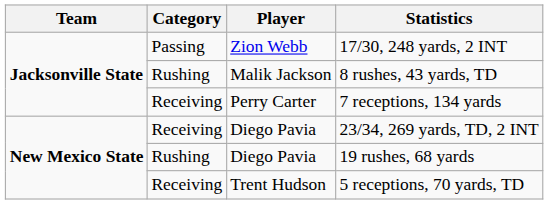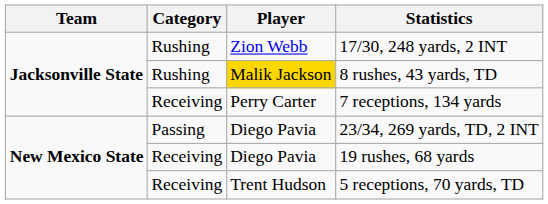(178, 46) Passing -> (181, 46) Rushing
(281, 74) no background -> (281, 74) gold background
(187, 129) Receiving -> (178, 129) Passing
(181, 157) Rushing -> (187, 157) Receiving
